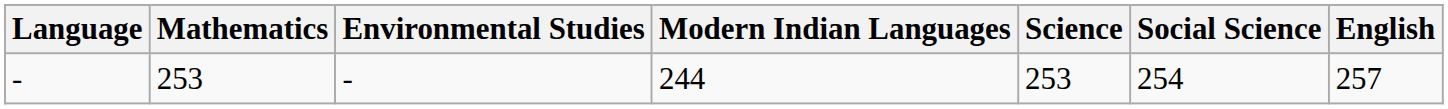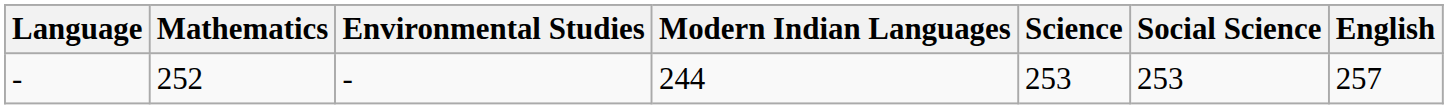(180, 77) 253 -> (180, 77) 252
(1160, 77) 254 -> (1160, 77) 253
